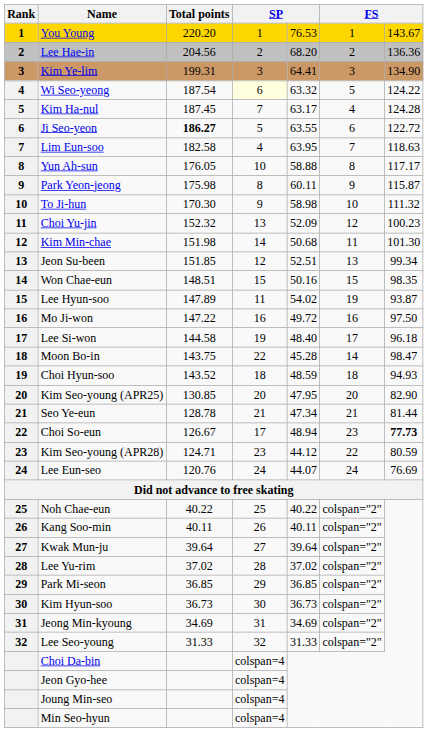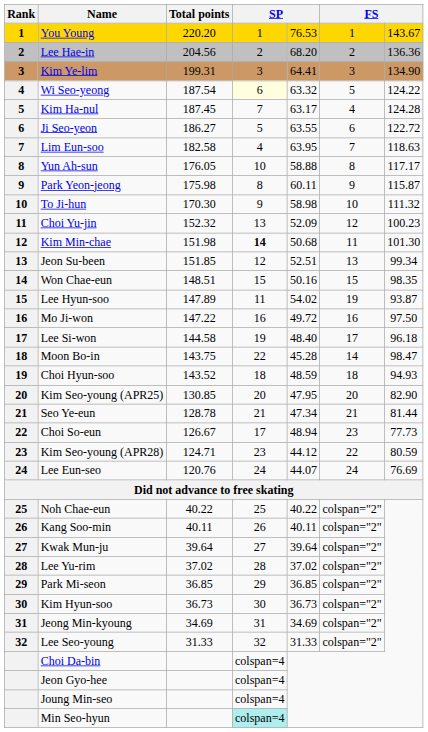(199, 128) bold -> (199, 128) normal
(260, 242) normal -> (260, 242) bold
(404, 432) bold -> (404, 432) normal
(260, 718) no background -> (260, 718) paleturquoise background
